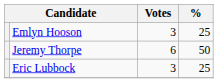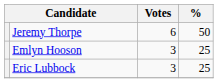rows swapped: (47, 50) <-> (47, 31)
